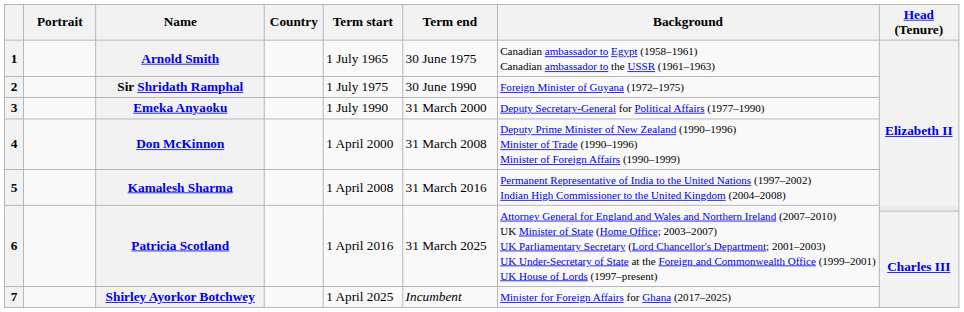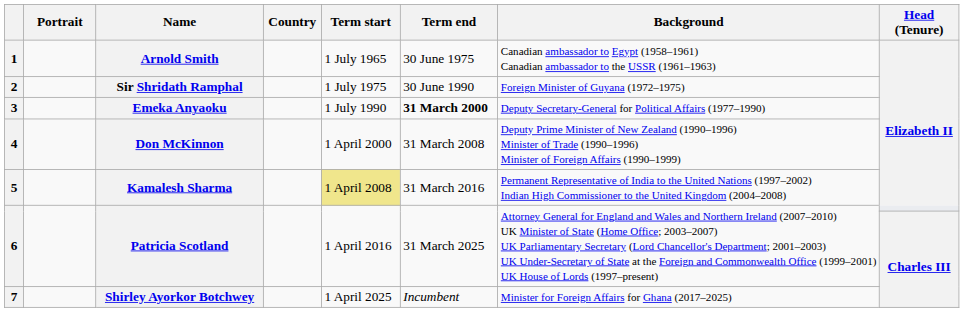(446, 108) normal -> (446, 108) bold
(360, 187) no background -> (358, 187) khaki background
